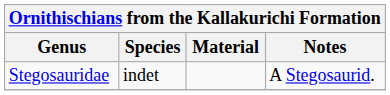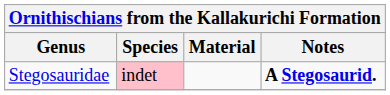(141, 75) no background -> (139, 75) pink background
(322, 75) normal -> (321, 75) bold
